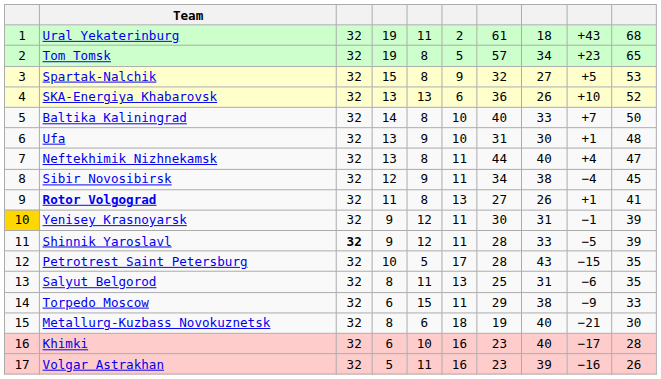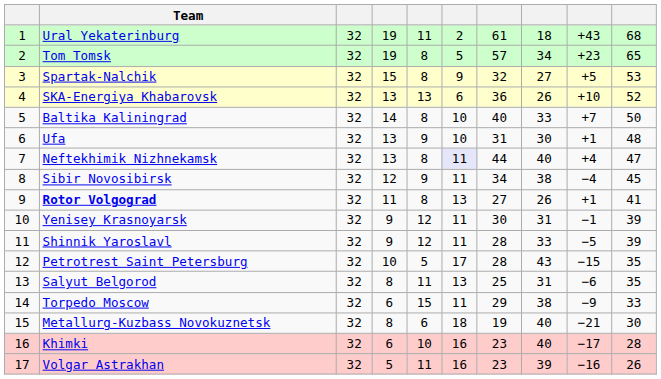(459, 159) no background -> (459, 159) lavender background
(22, 220) gold background -> (22, 220) no background
(354, 241) bold -> (354, 241) normal
